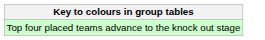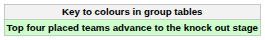(123, 27) normal -> (132, 27) bold
